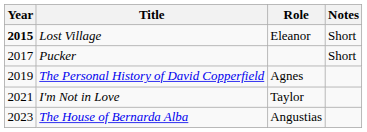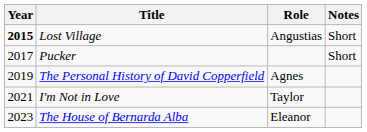(290, 35) Eleanor -> (296, 35) Angustias
(296, 117) Angustias -> (290, 117) Eleanor
